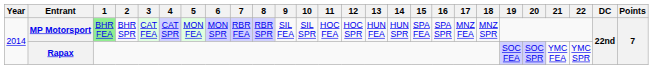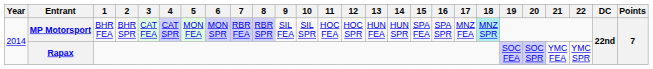(104, 29) lightgreen background -> (104, 29) no background
(488, 29) no background -> (488, 29) paleturquoise background
